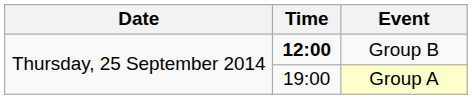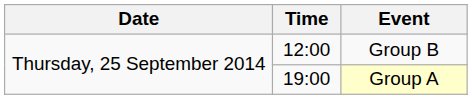(307, 49) bold -> (307, 49) normal
